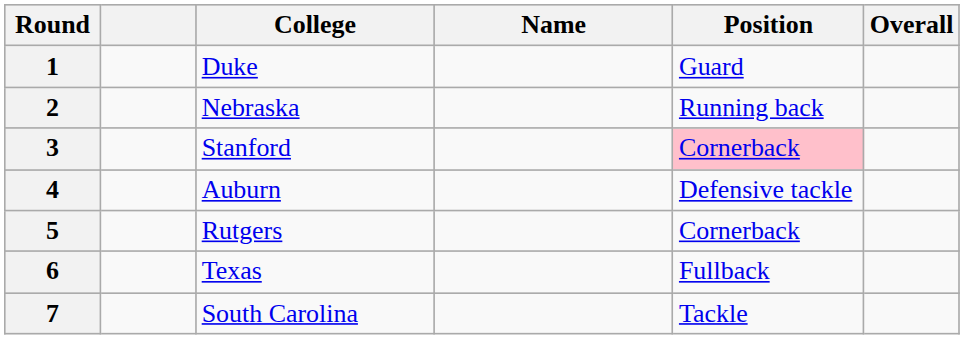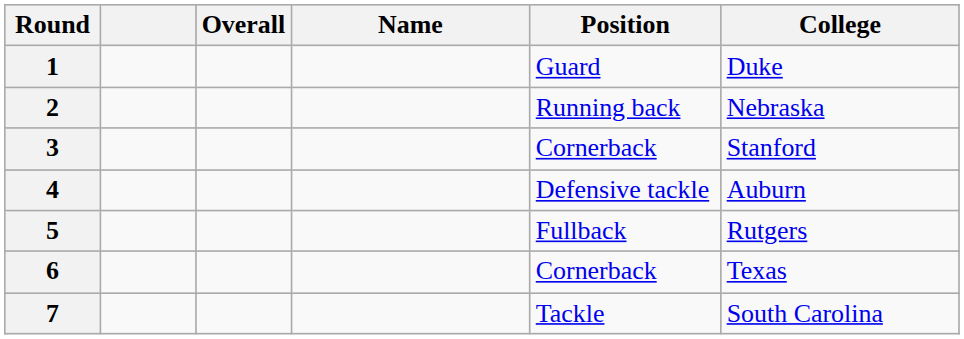columns swapped: (912, 25) <-> (315, 25)
(739, 148) pink background -> (596, 148) no background
(739, 230) Cornerback -> (581, 230) Fullback
(724, 271) Fullback -> (596, 271) Cornerback
